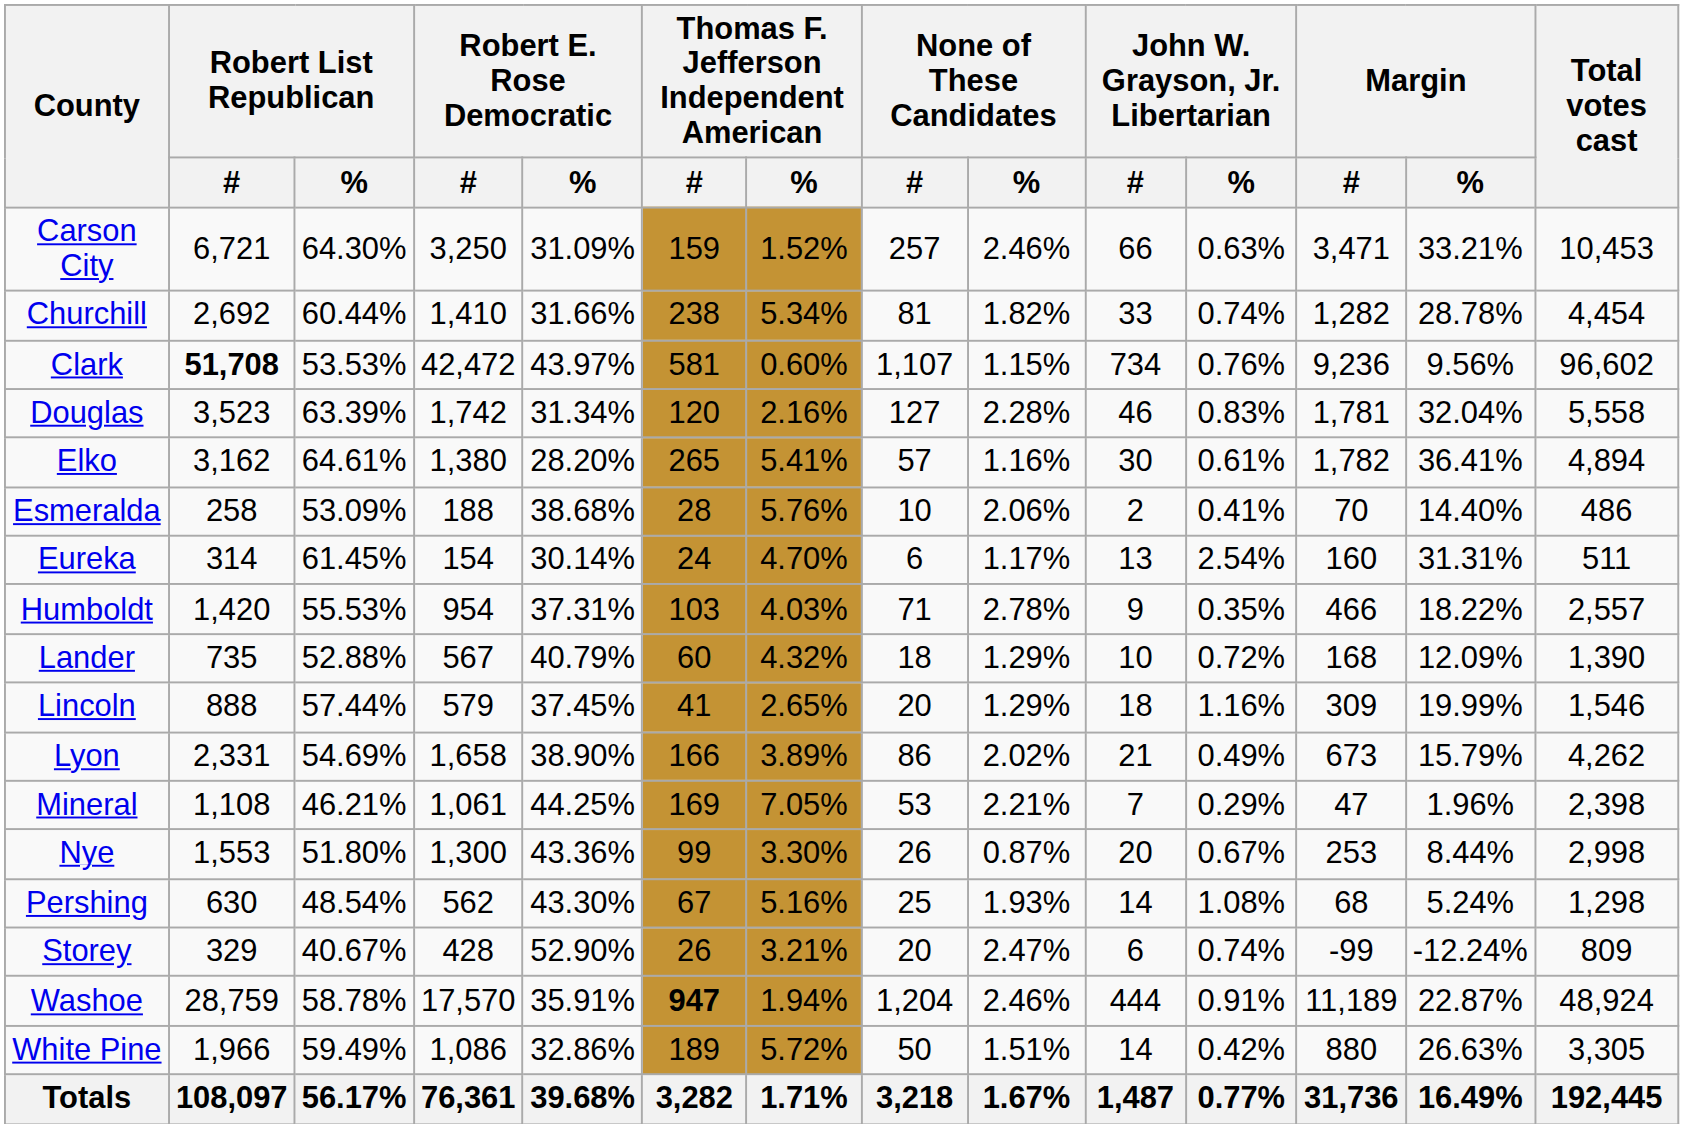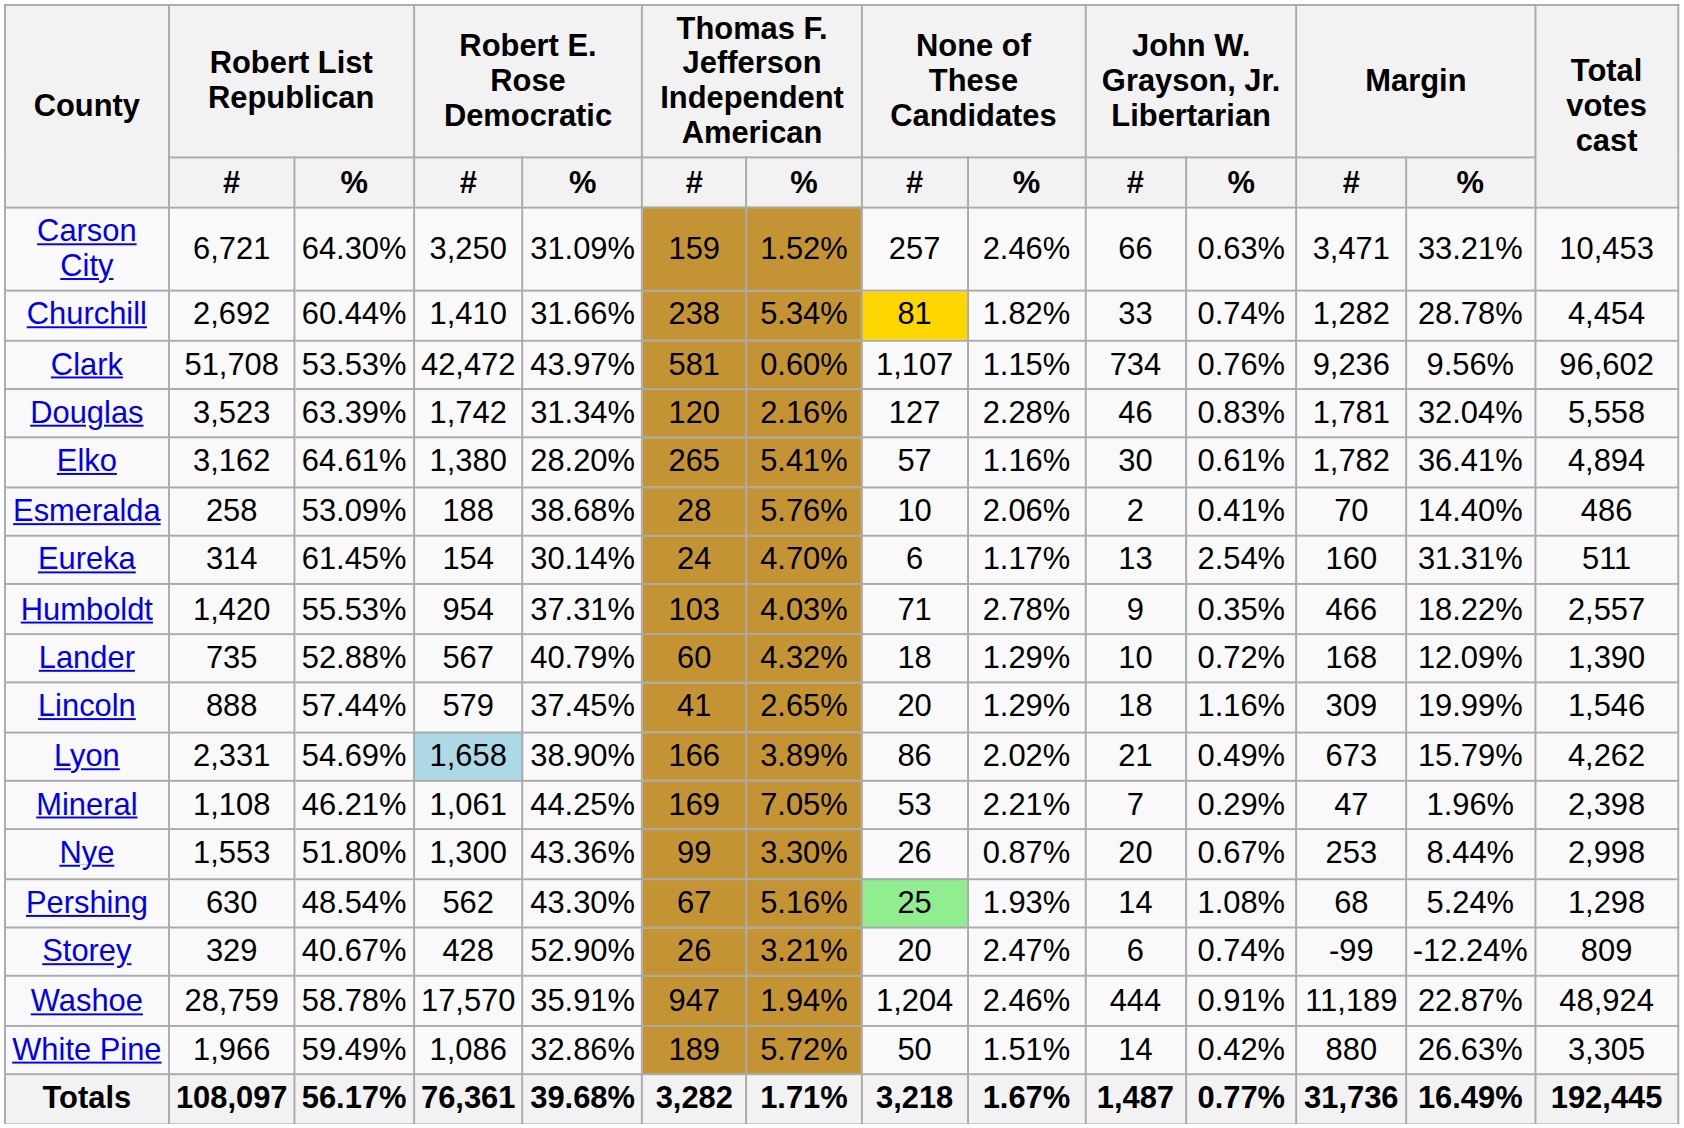(915, 314) no background -> (915, 314) gold background
(232, 363) bold -> (232, 363) normal
(468, 755) no background -> (468, 755) lightblue background
(915, 902) no background -> (915, 902) lightgreen background
(694, 1000) bold -> (694, 1000) normal
